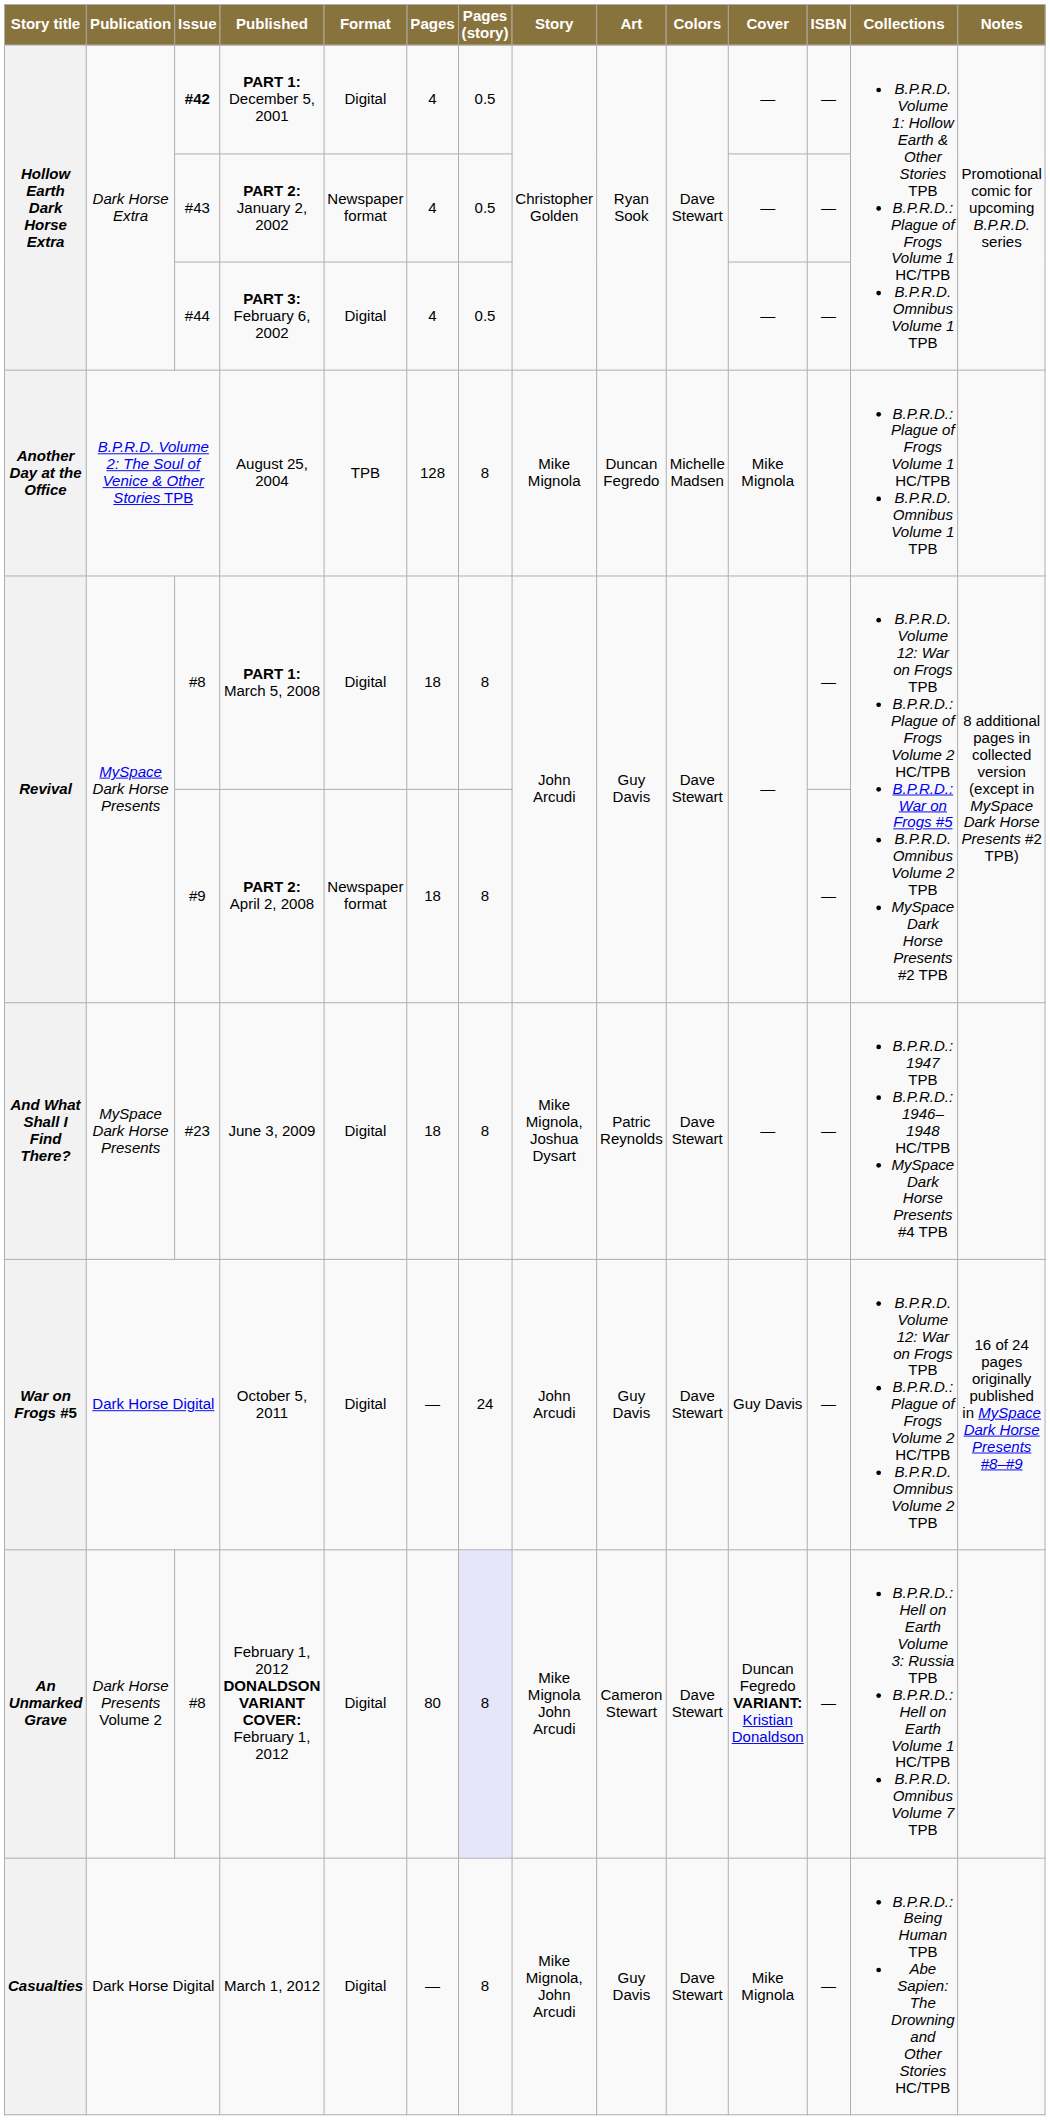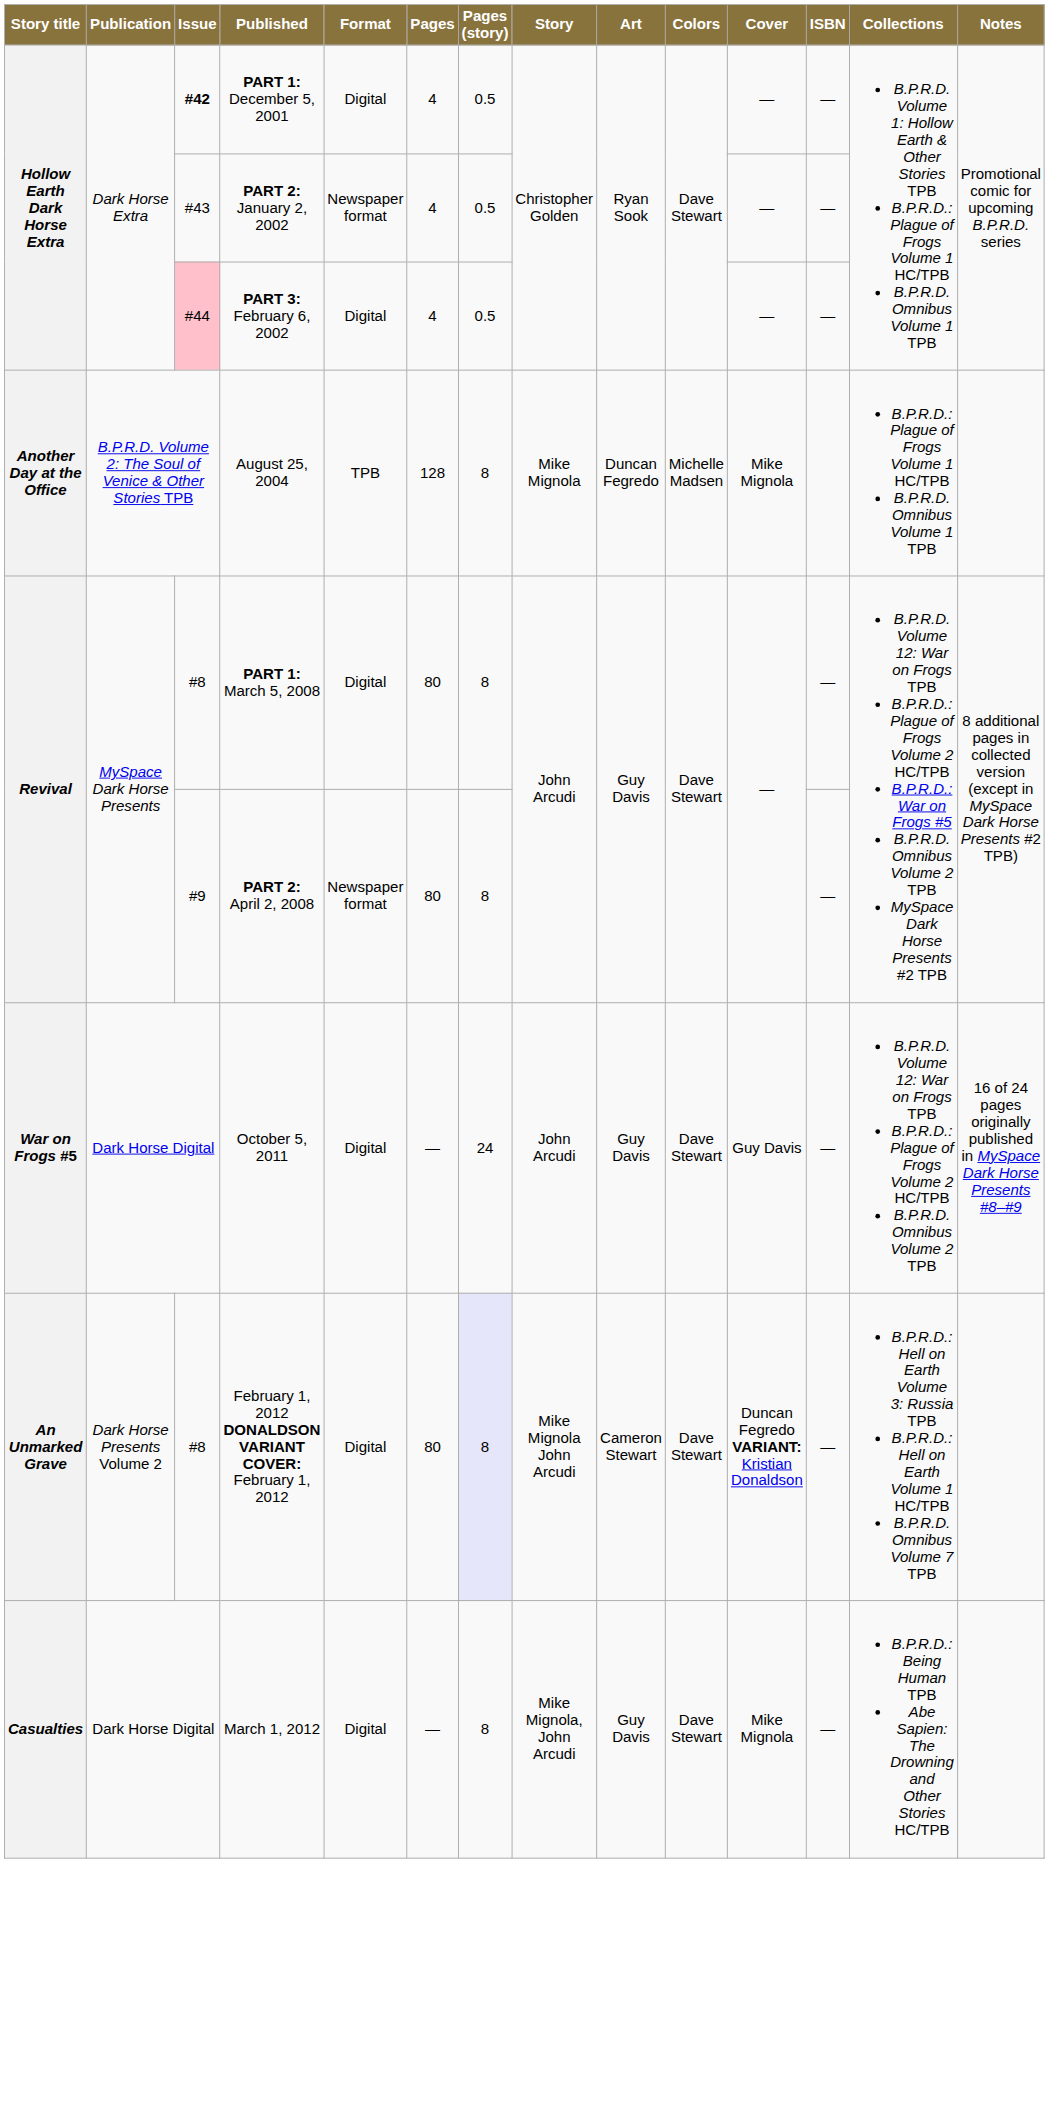(197, 315) no background -> (197, 315) pink background
(433, 682) 18 -> (433, 682) 80
(433, 895) 18 -> (433, 895) 80
- row: (272, 1130)
